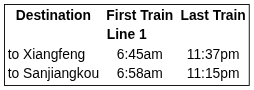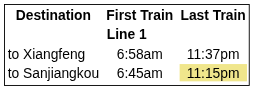(140, 54) 6:45am -> (140, 54) 6:58am
(140, 73) 6:58am -> (140, 73) 6:45am
(213, 73) no background -> (213, 73) khaki background
